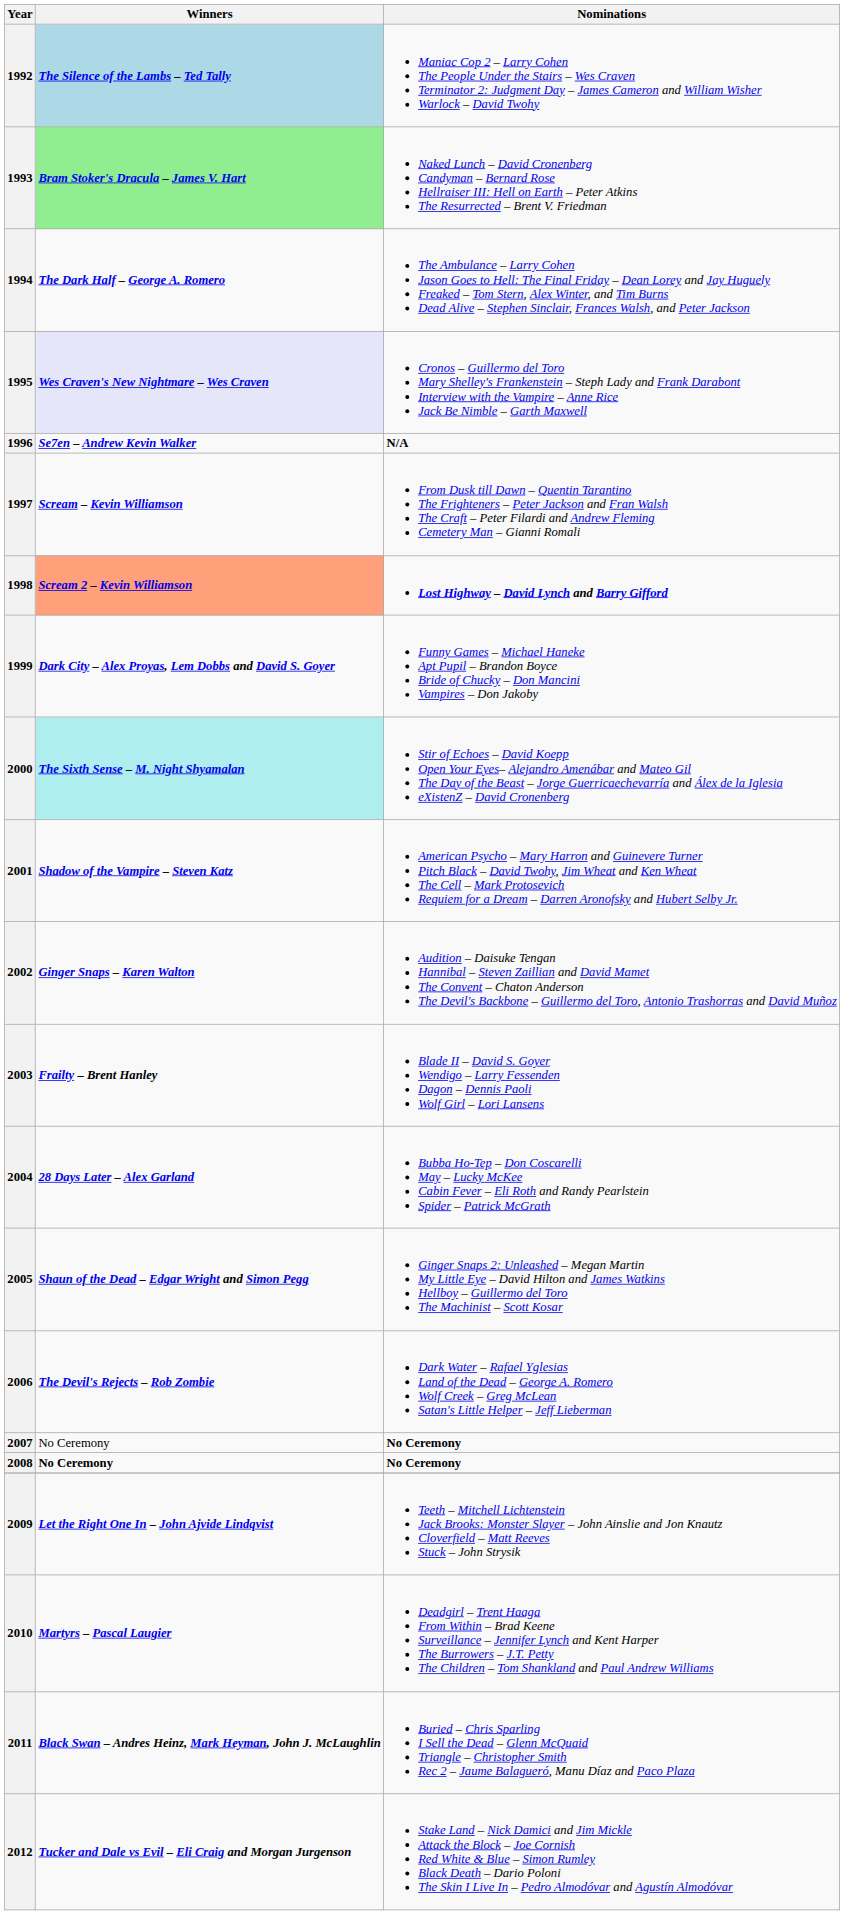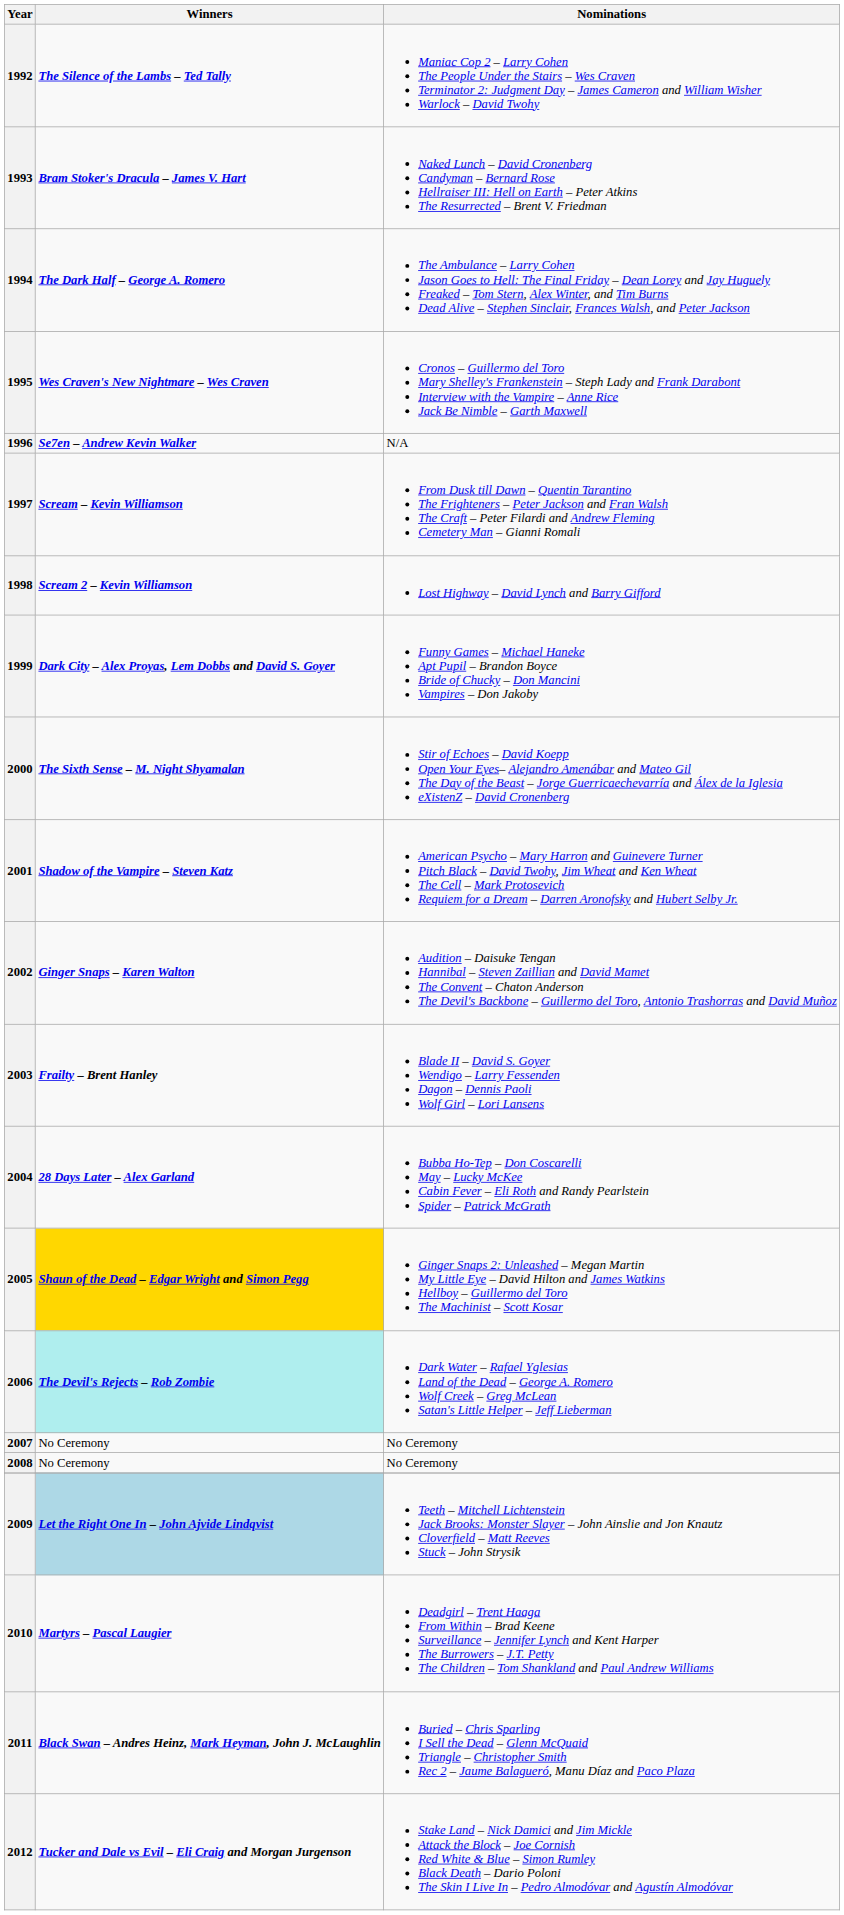(135, 75) lightblue background -> (135, 75) no background
(142, 177) lightgreen background -> (142, 177) no background
(154, 382) lavender background -> (154, 382) no background
(397, 443) bold -> (397, 443) normal
(115, 585) lightsalmon background -> (115, 585) no background
(612, 592) bold -> (612, 592) normal
(141, 768) paleturquoise background -> (141, 768) no background
(174, 1279) no background -> (174, 1279) gold background
(126, 1381) no background -> (126, 1381) paleturquoise background
(424, 1442) bold -> (422, 1442) normal
(76, 1462) bold -> (74, 1462) normal
(424, 1462) bold -> (422, 1462) normal
(156, 1524) no background -> (156, 1524) lightblue background
